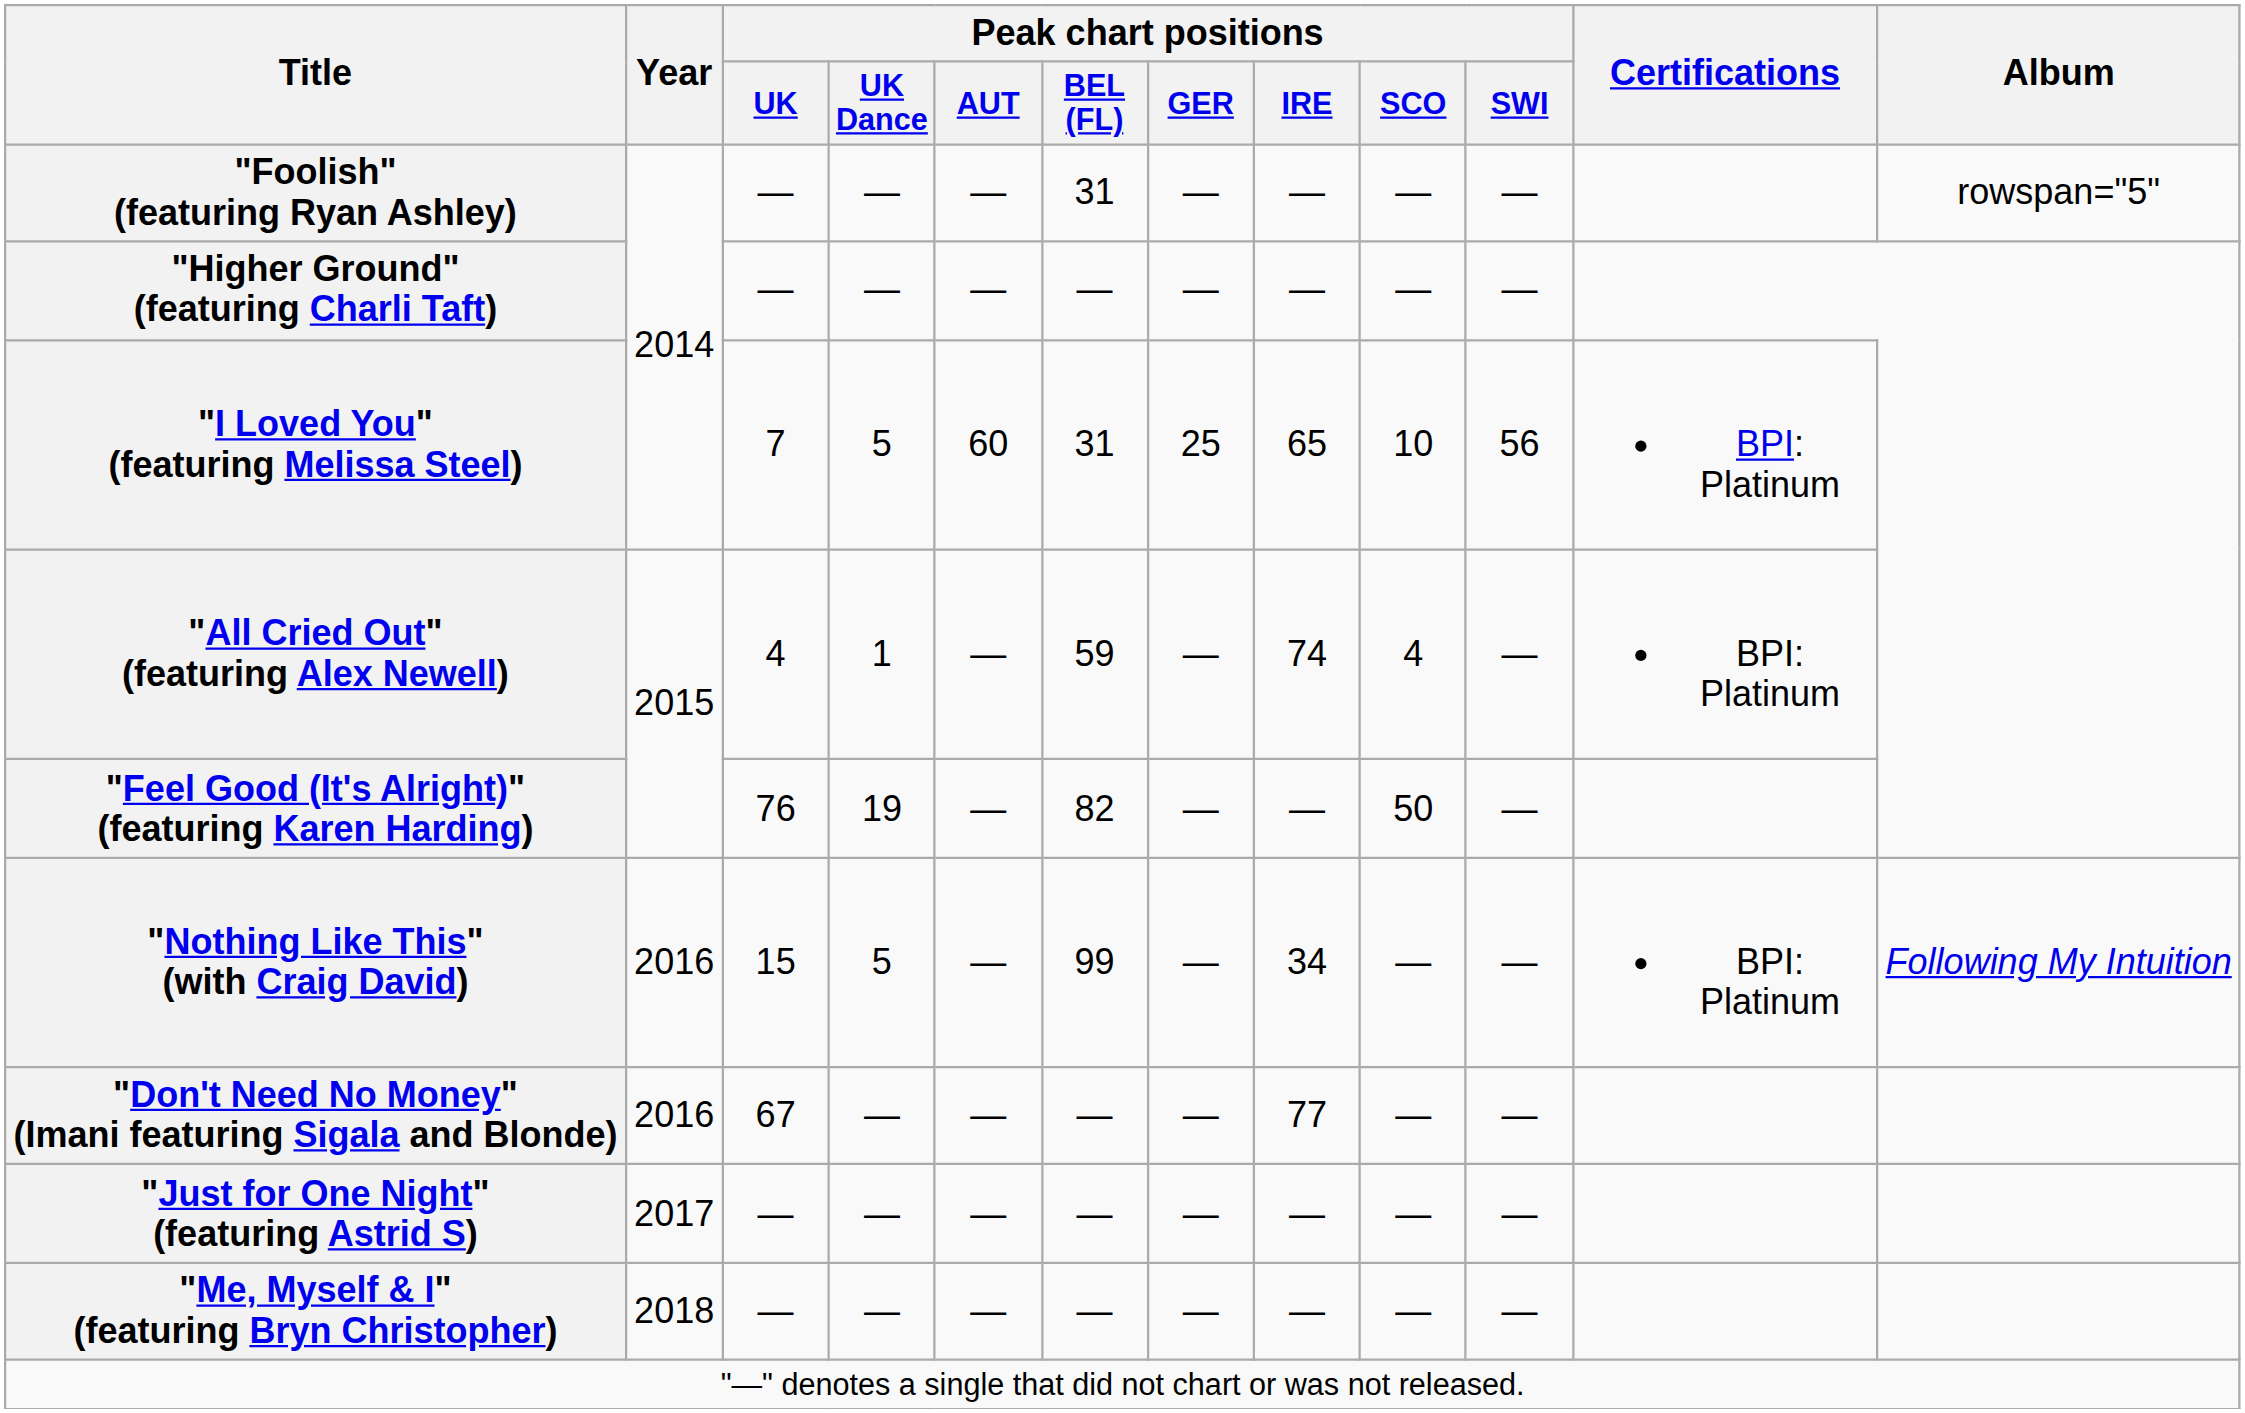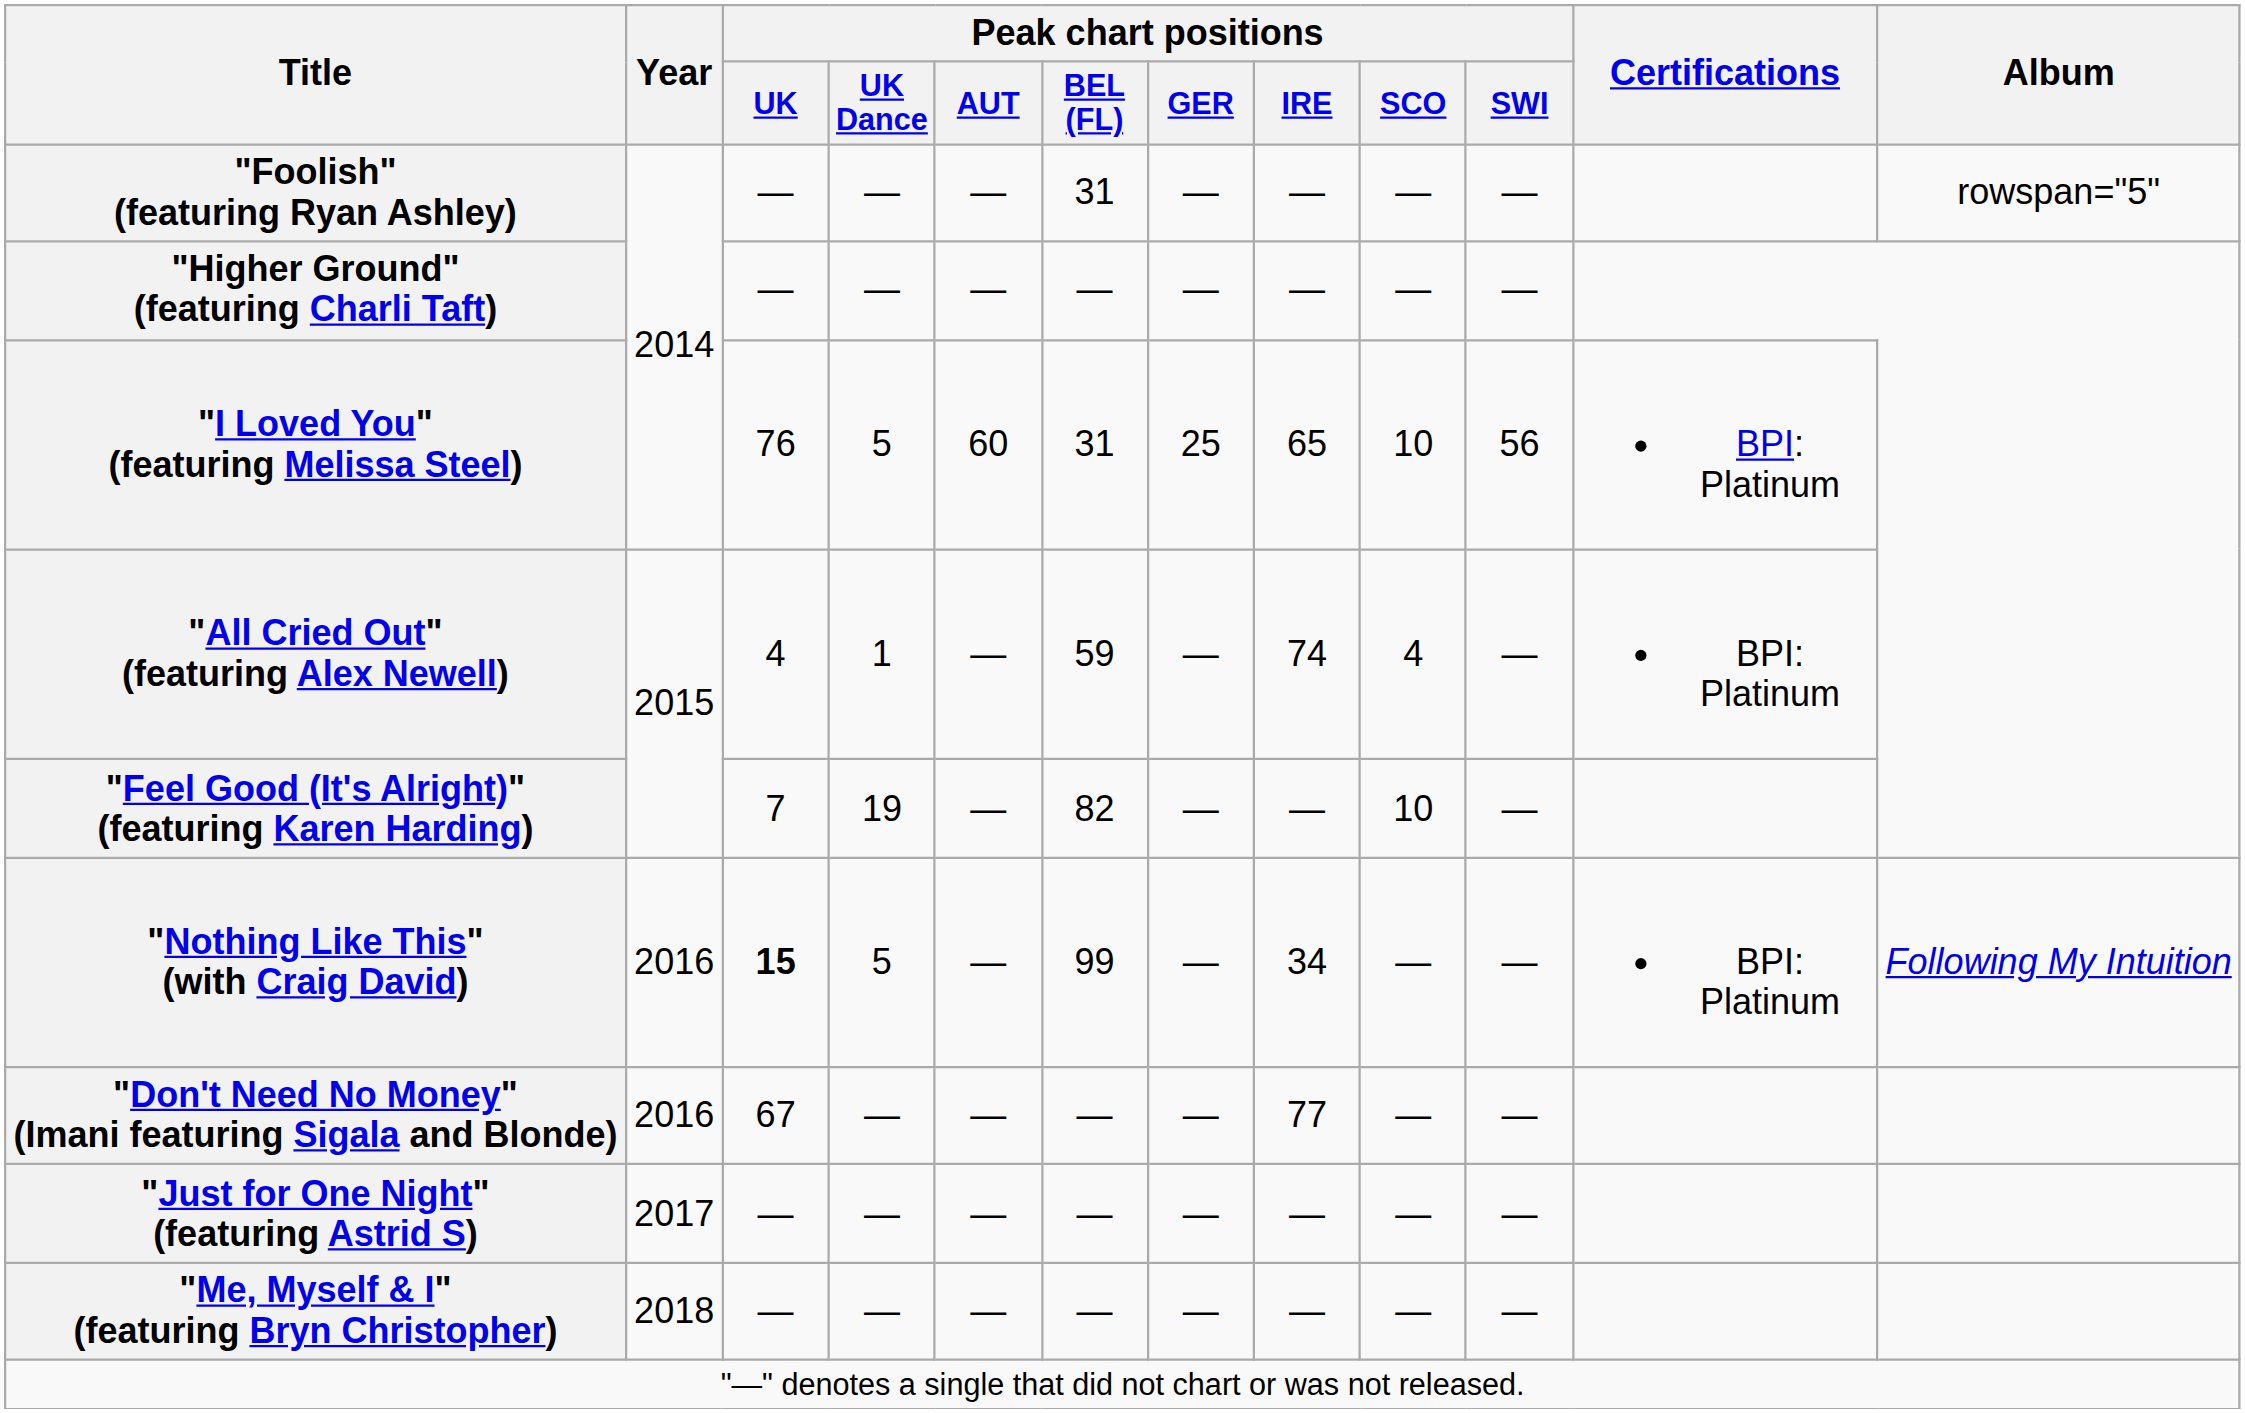(776, 443) 7 -> (776, 443) 76
(776, 807) 76 -> (776, 807) 7
(1413, 807) 50 -> (1413, 807) 10
(776, 961) normal -> (776, 961) bold
